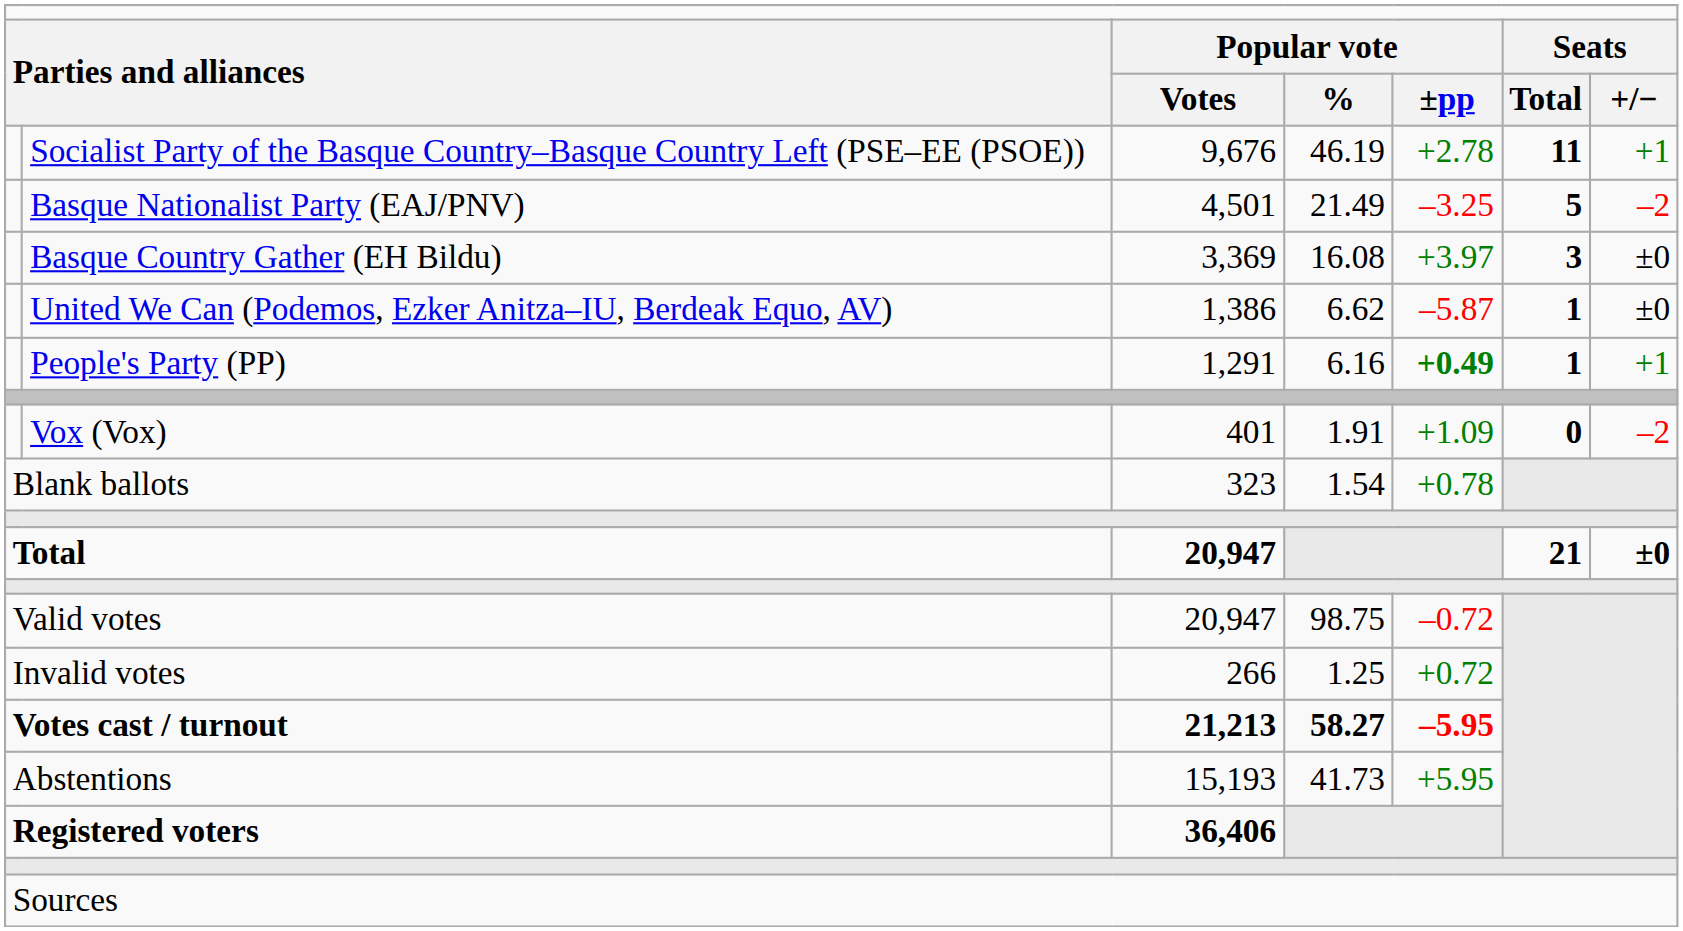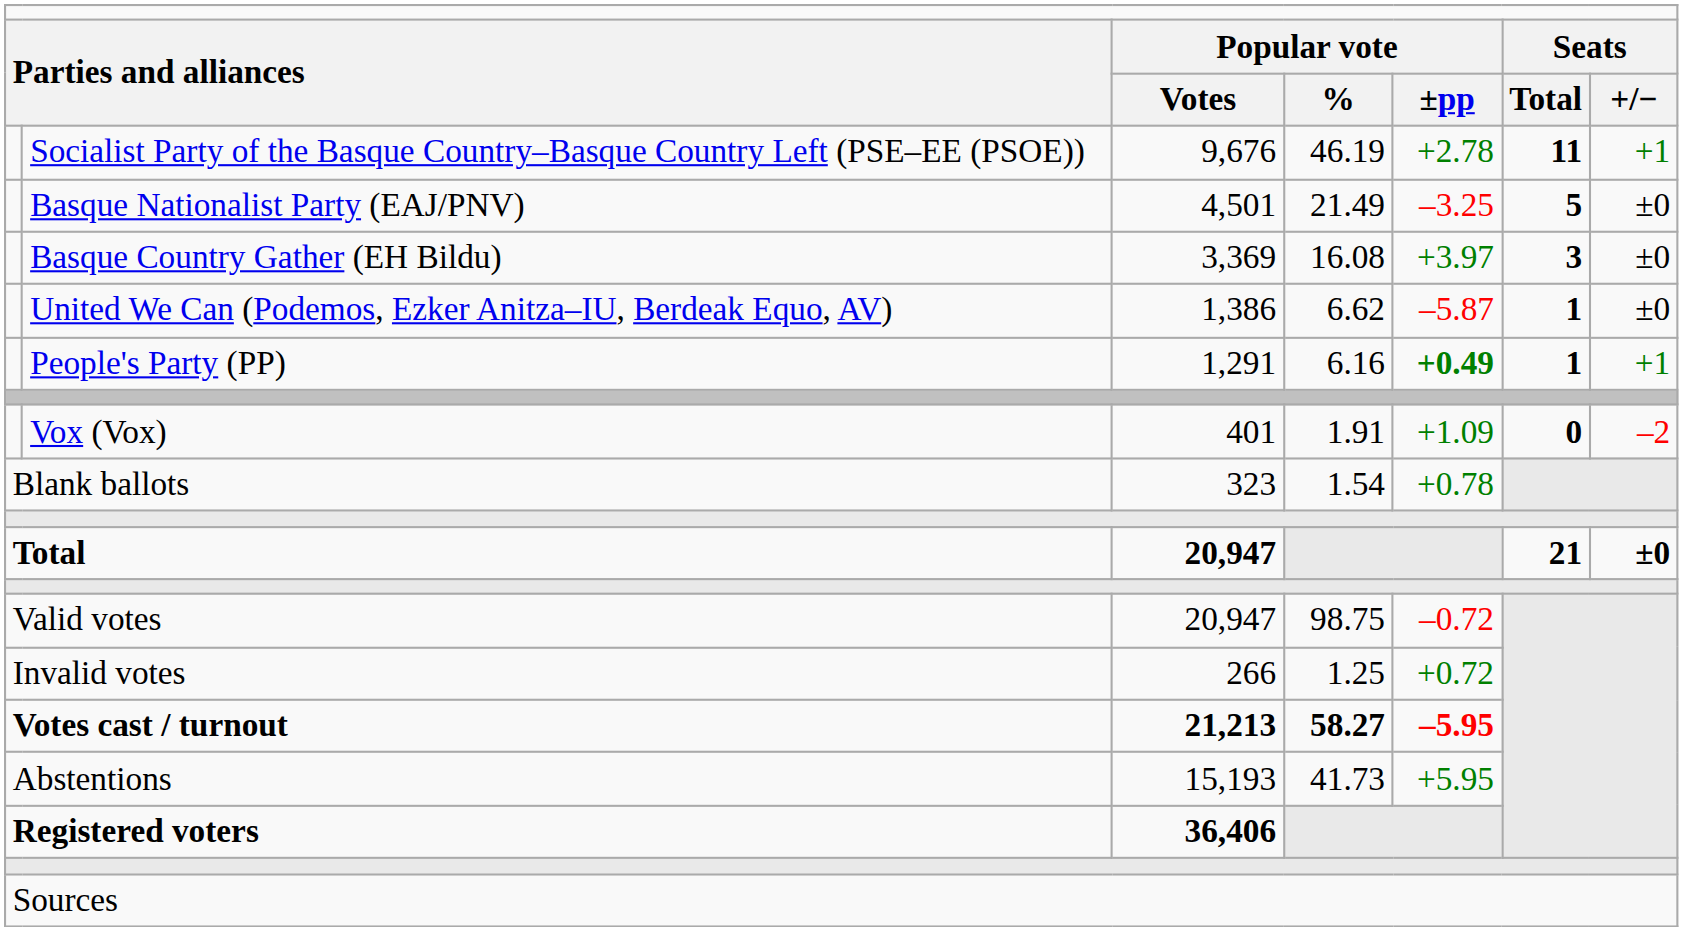(1654, 204) –2 -> (1653, 204) ±0
